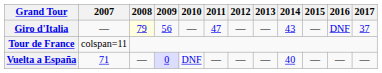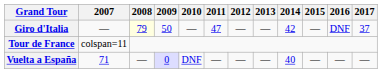(167, 28) 56 -> (167, 28) 50
(290, 28) 43 -> (290, 28) 42
